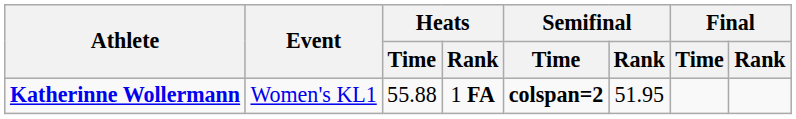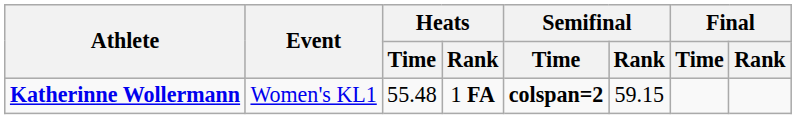(412, 95) 55.88 -> (412, 95) 55.48
(639, 95) 51.95 -> (639, 95) 59.15
